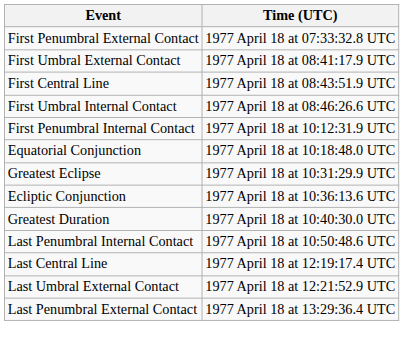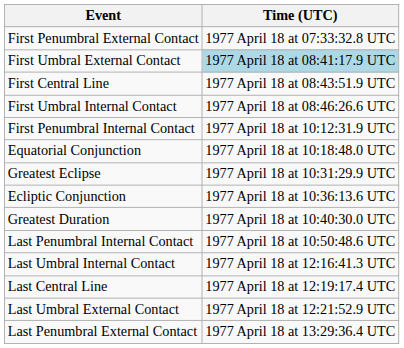(300, 60) no background -> (300, 60) lightblue background
+ row: (91, 264)
